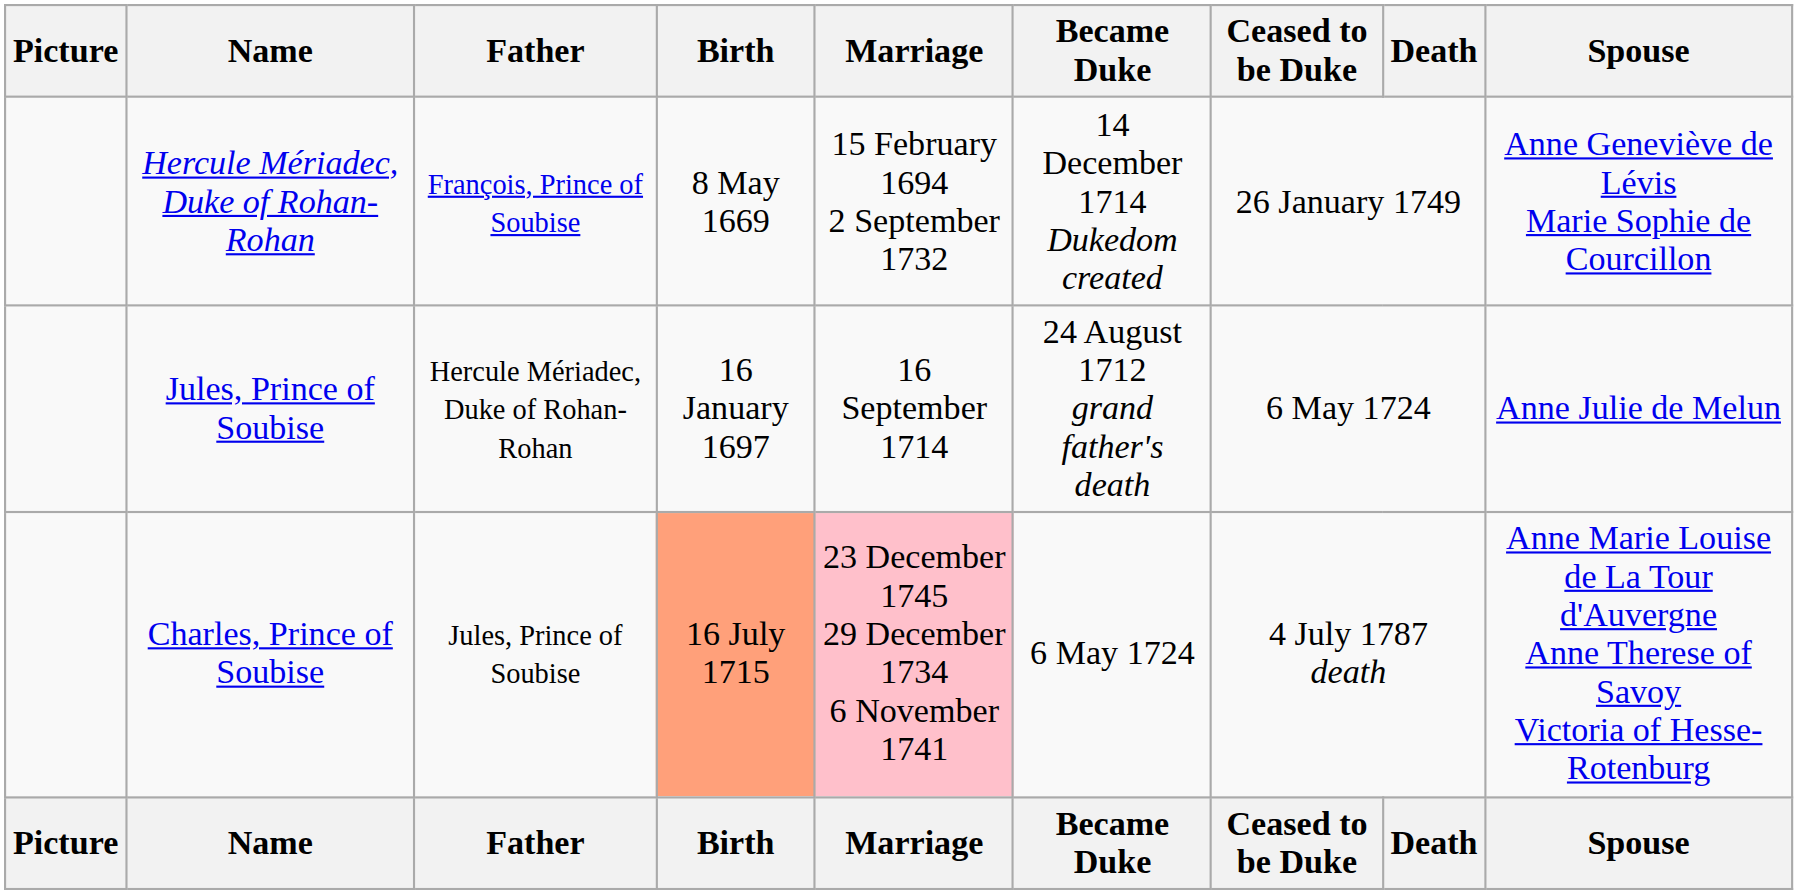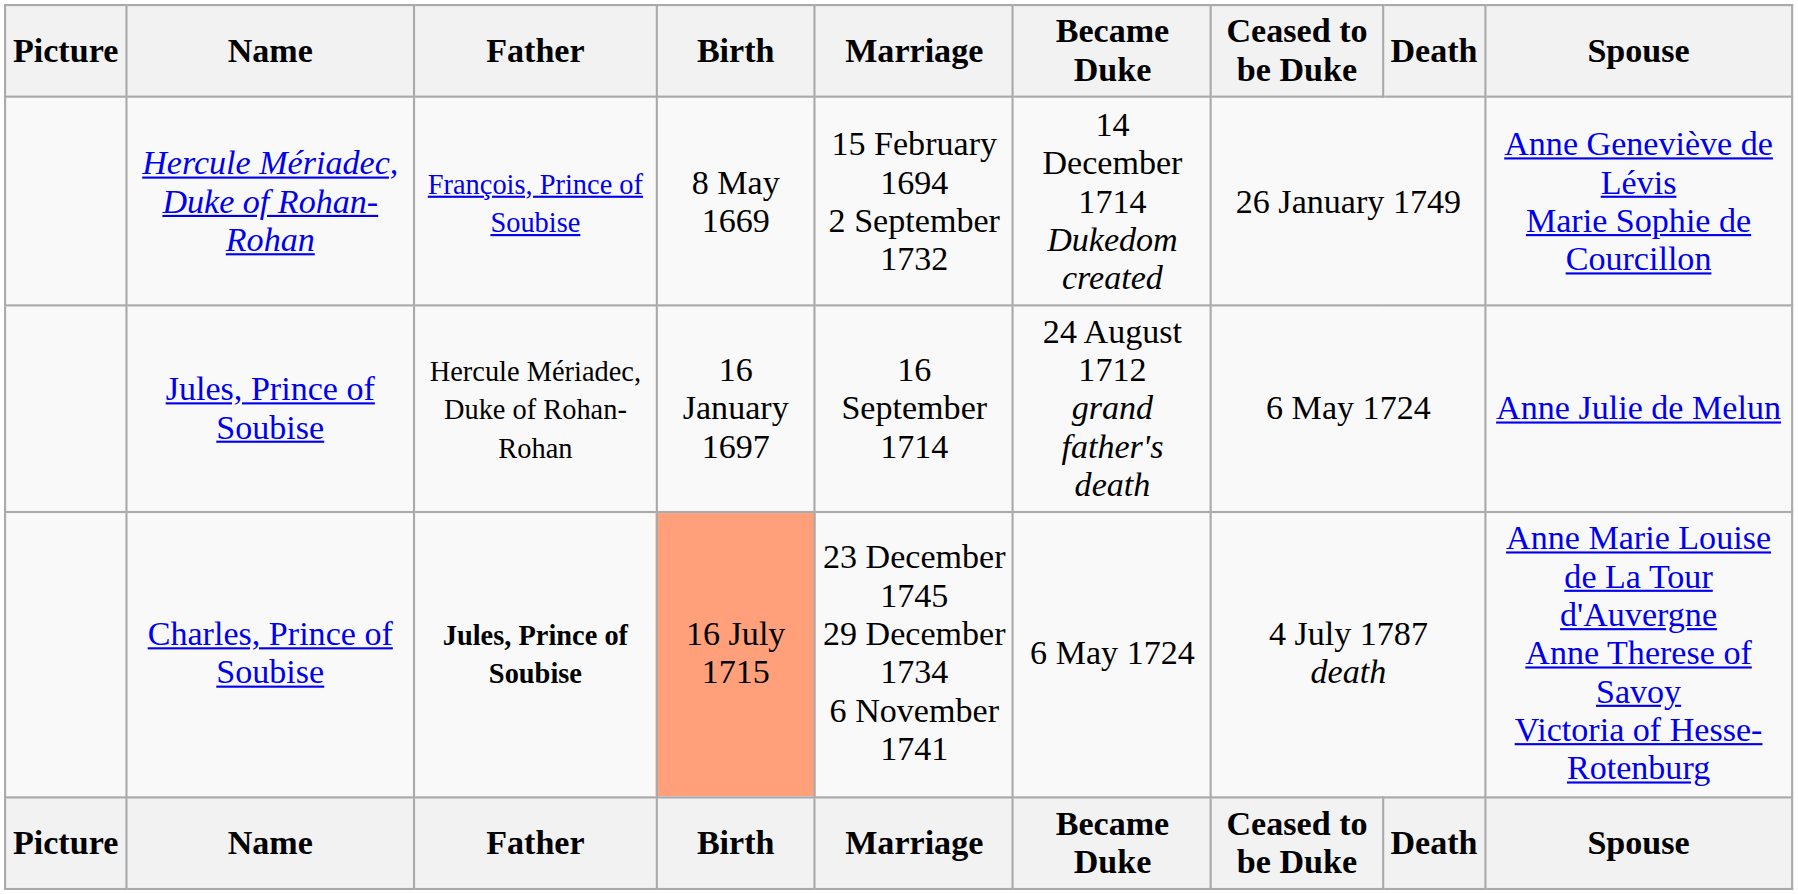(535, 655) normal -> (535, 653) bold
(914, 653) pink background -> (914, 653) no background
